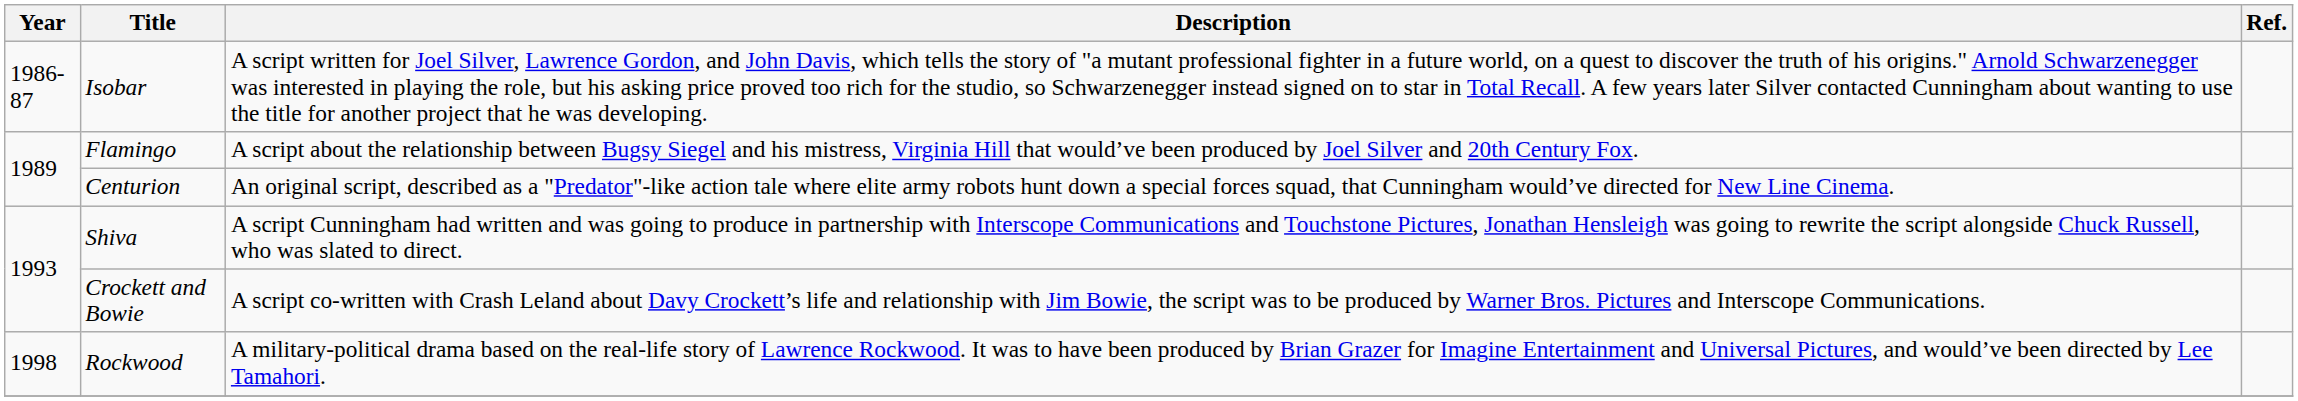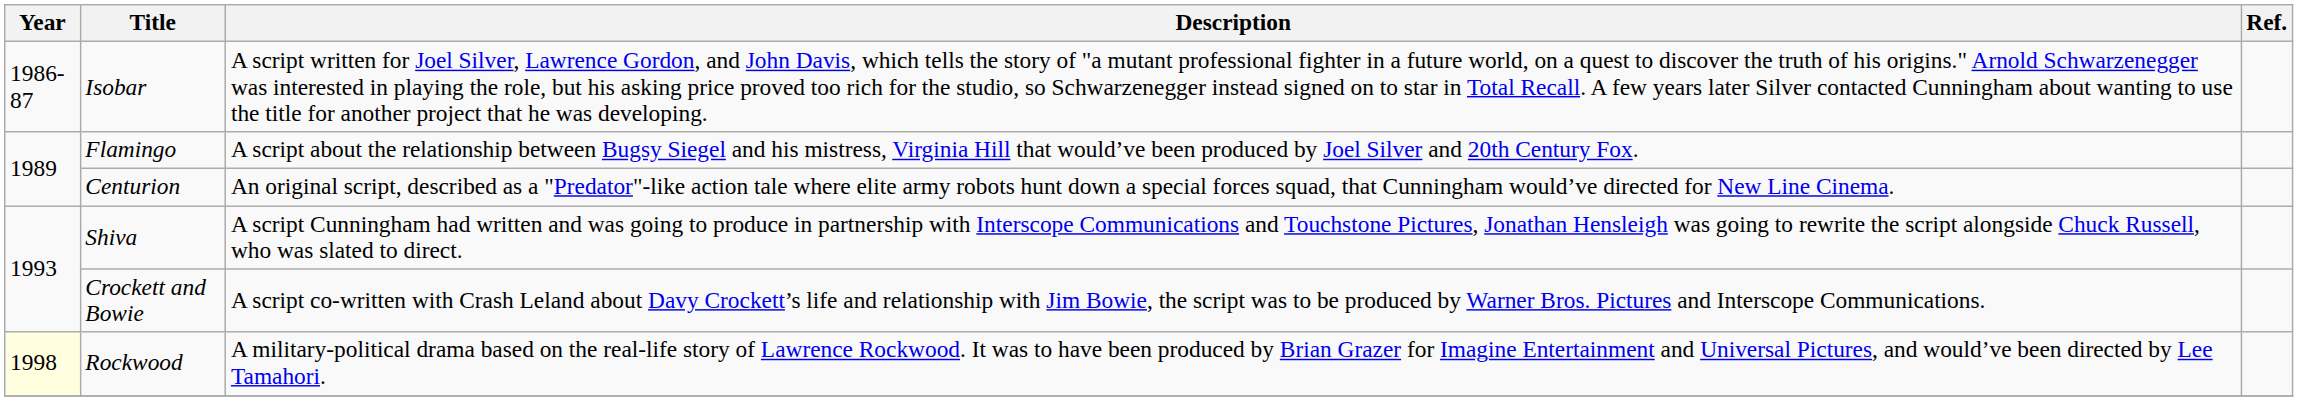(33, 363) no background -> (33, 363) lightyellow background
